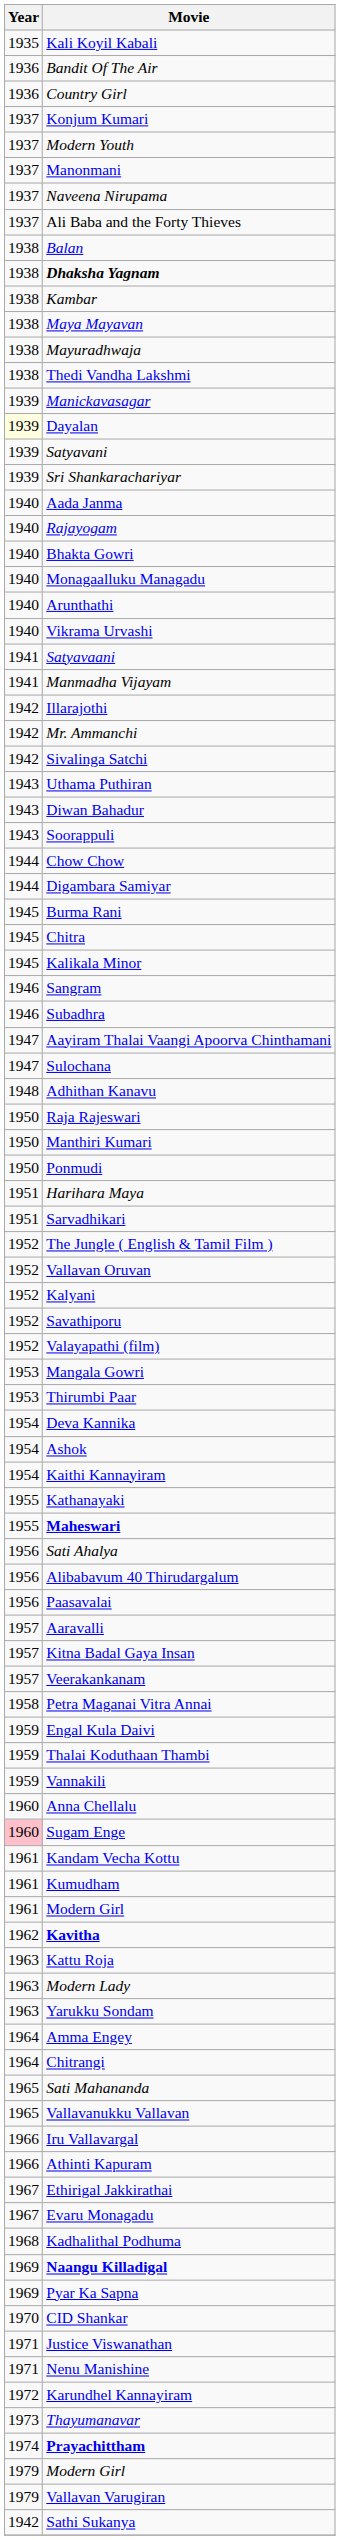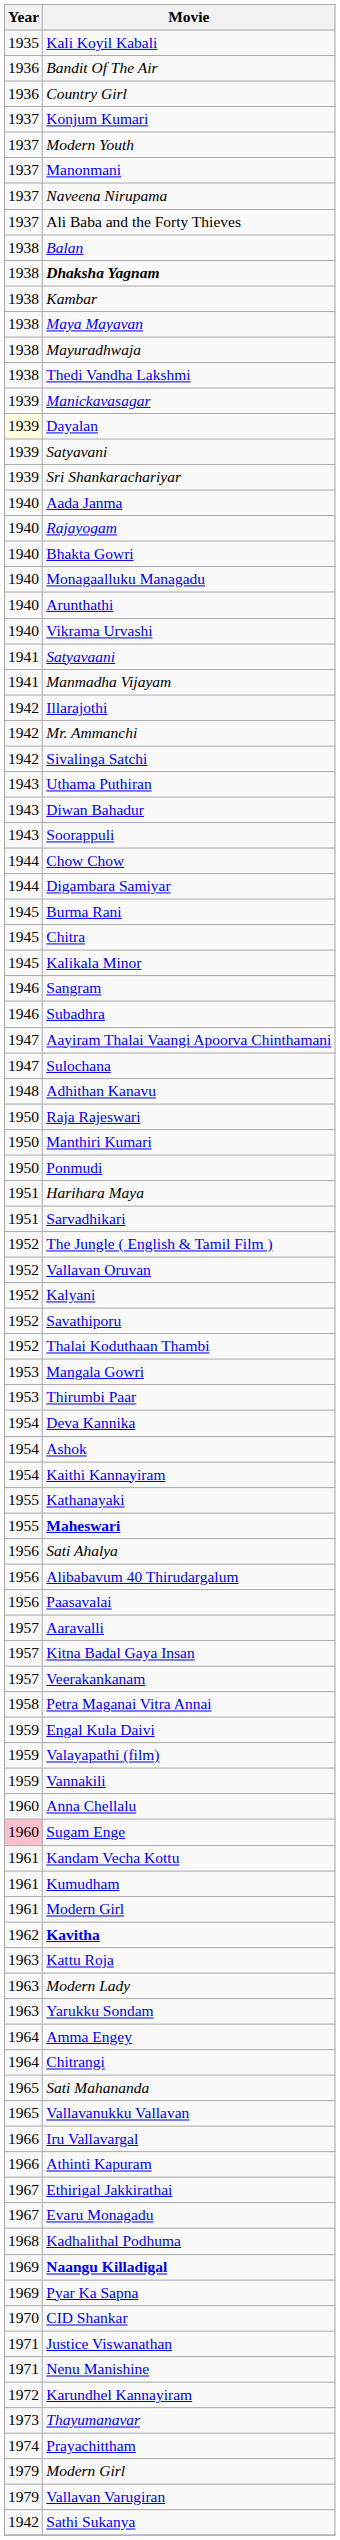(103, 1346) Valayapathi (film) -> (128, 1346) Thalai Koduthaan Thambi
(128, 1755) Thalai Koduthaan Thambi -> (103, 1755) Valayapathi (film)
(96, 2446) bold -> (91, 2446) normal
